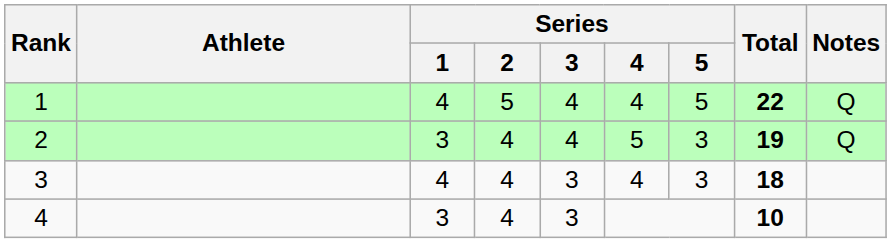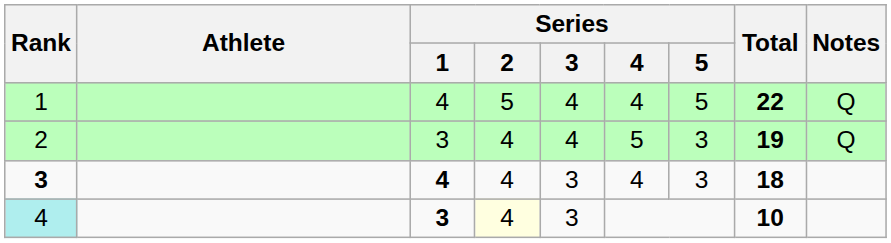(41, 179) normal -> (41, 179) bold
(442, 179) normal -> (442, 179) bold
(41, 218) no background -> (41, 218) paleturquoise background
(442, 218) normal -> (442, 218) bold
(507, 218) no background -> (507, 218) lightyellow background
